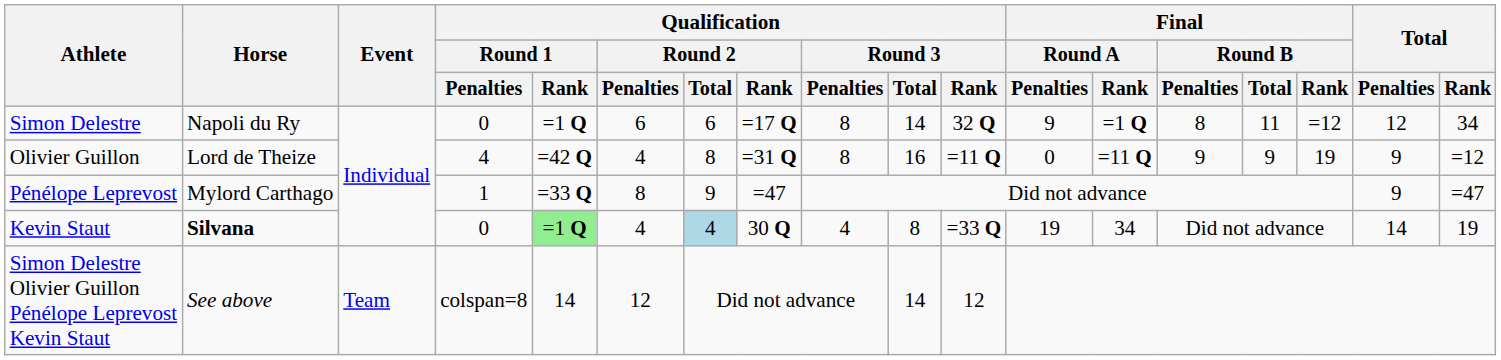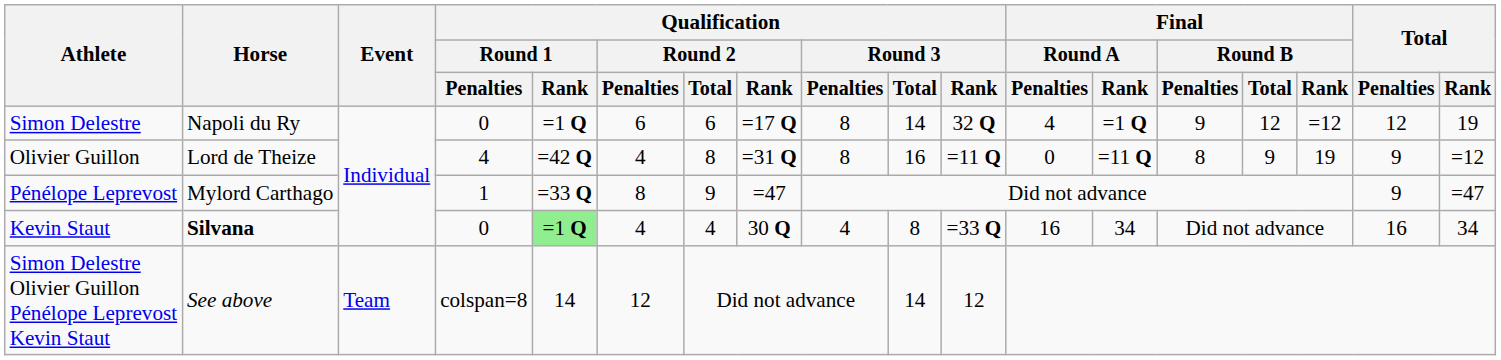(1050, 123) 9 -> (1050, 123) 4
(1200, 123) 8 -> (1200, 123) 9
(1270, 123) 11 -> (1270, 123) 12
(1468, 123) 34 -> (1468, 123) 19
(1200, 158) 9 -> (1200, 158) 8
(710, 228) lightblue background -> (710, 228) no background
(1050, 228) 19 -> (1050, 228) 16
(1396, 228) 14 -> (1396, 228) 16
(1468, 228) 19 -> (1468, 228) 34
